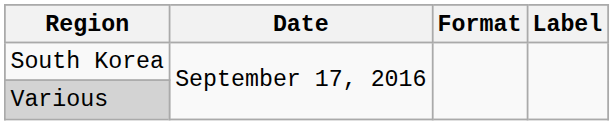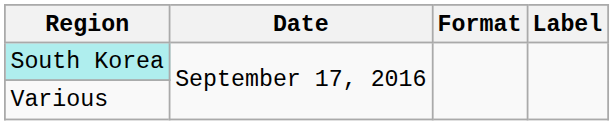(87, 62) no background -> (87, 62) paleturquoise background
(59, 100) lightgrey background -> (59, 100) no background
